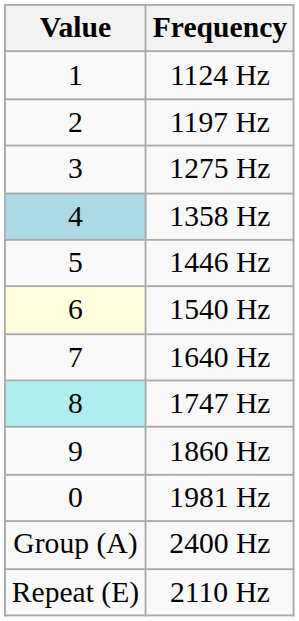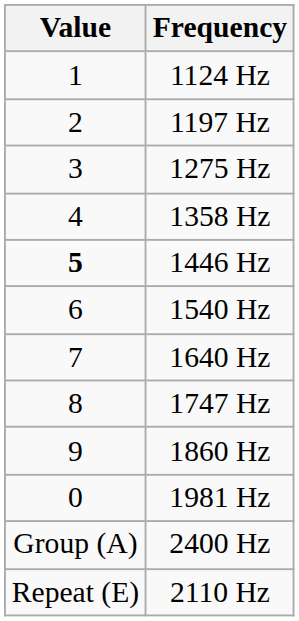(75, 215) lightblue background -> (75, 215) no background
(75, 262) normal -> (75, 262) bold
(75, 309) lightyellow background -> (75, 309) no background
(75, 403) paleturquoise background -> (75, 403) no background
